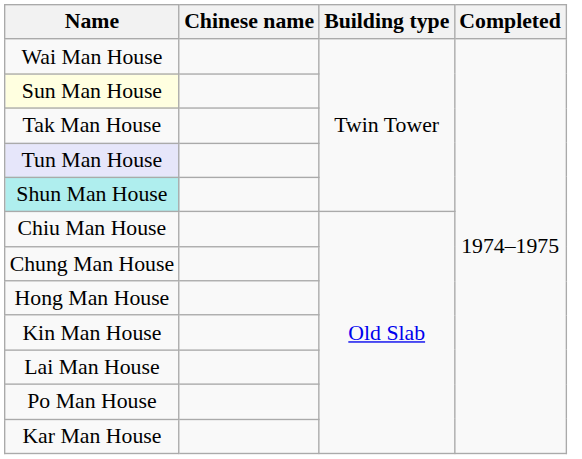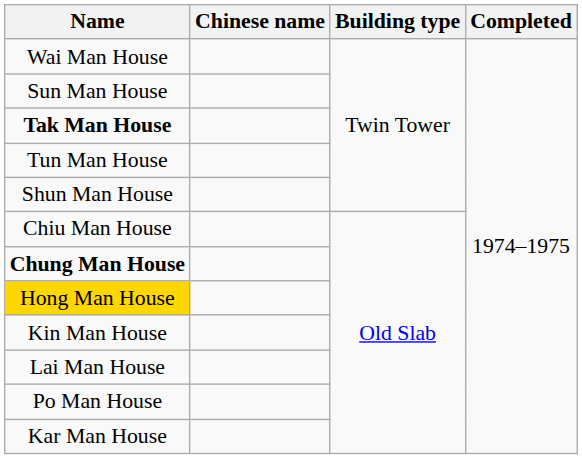(92, 90) lightyellow background -> (97, 90) no background
(92, 125) normal -> (97, 125) bold
(92, 159) lavender background -> (97, 159) no background
(92, 194) paleturquoise background -> (97, 194) no background
(92, 263) normal -> (97, 263) bold
(92, 297) no background -> (97, 297) gold background
